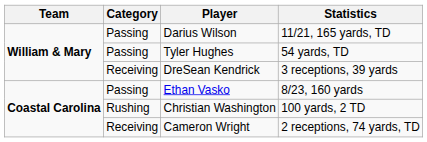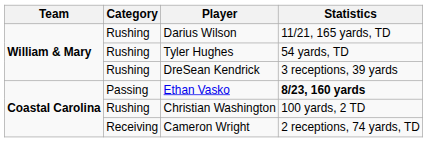(127, 33) Passing -> (128, 33) Rushing
(127, 52) Passing -> (128, 52) Rushing
(132, 71) Receiving -> (128, 71) Rushing
(322, 89) normal -> (323, 89) bold
